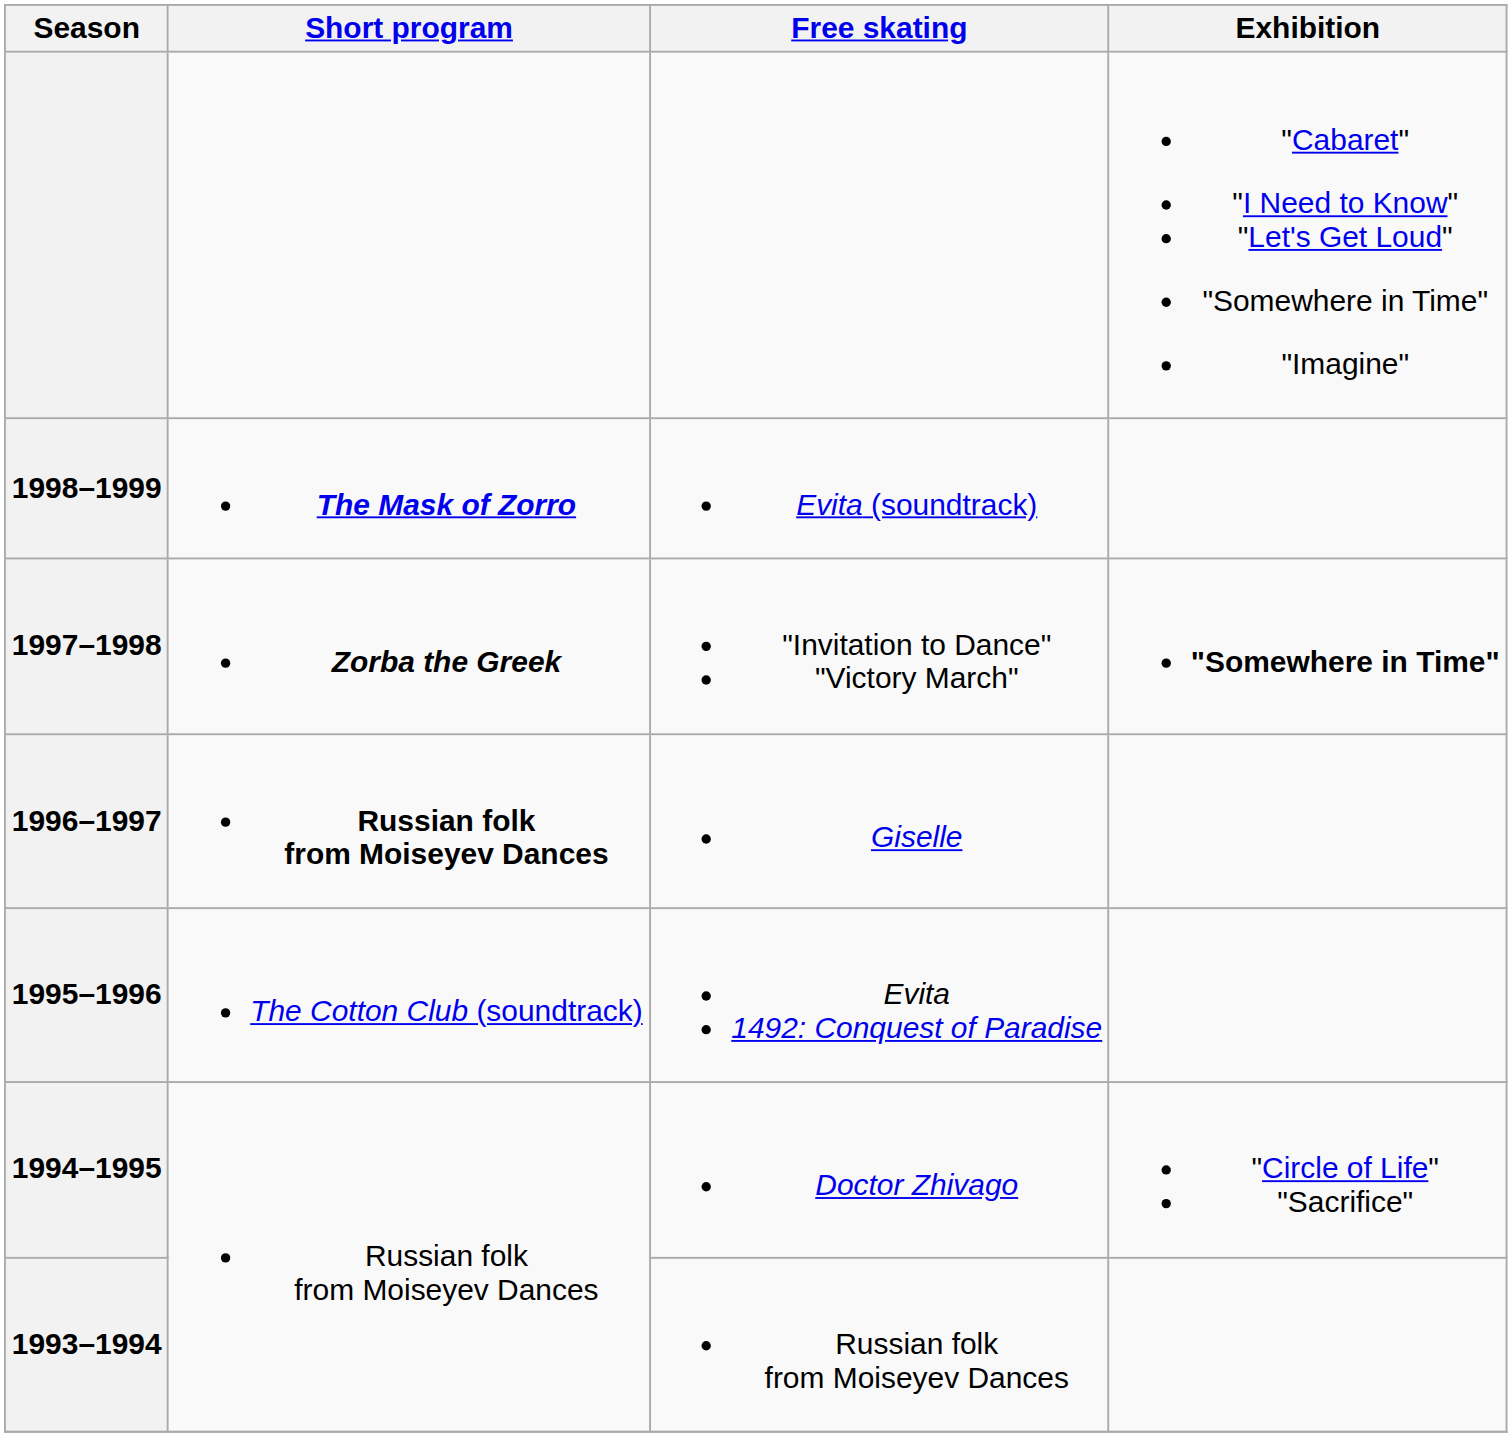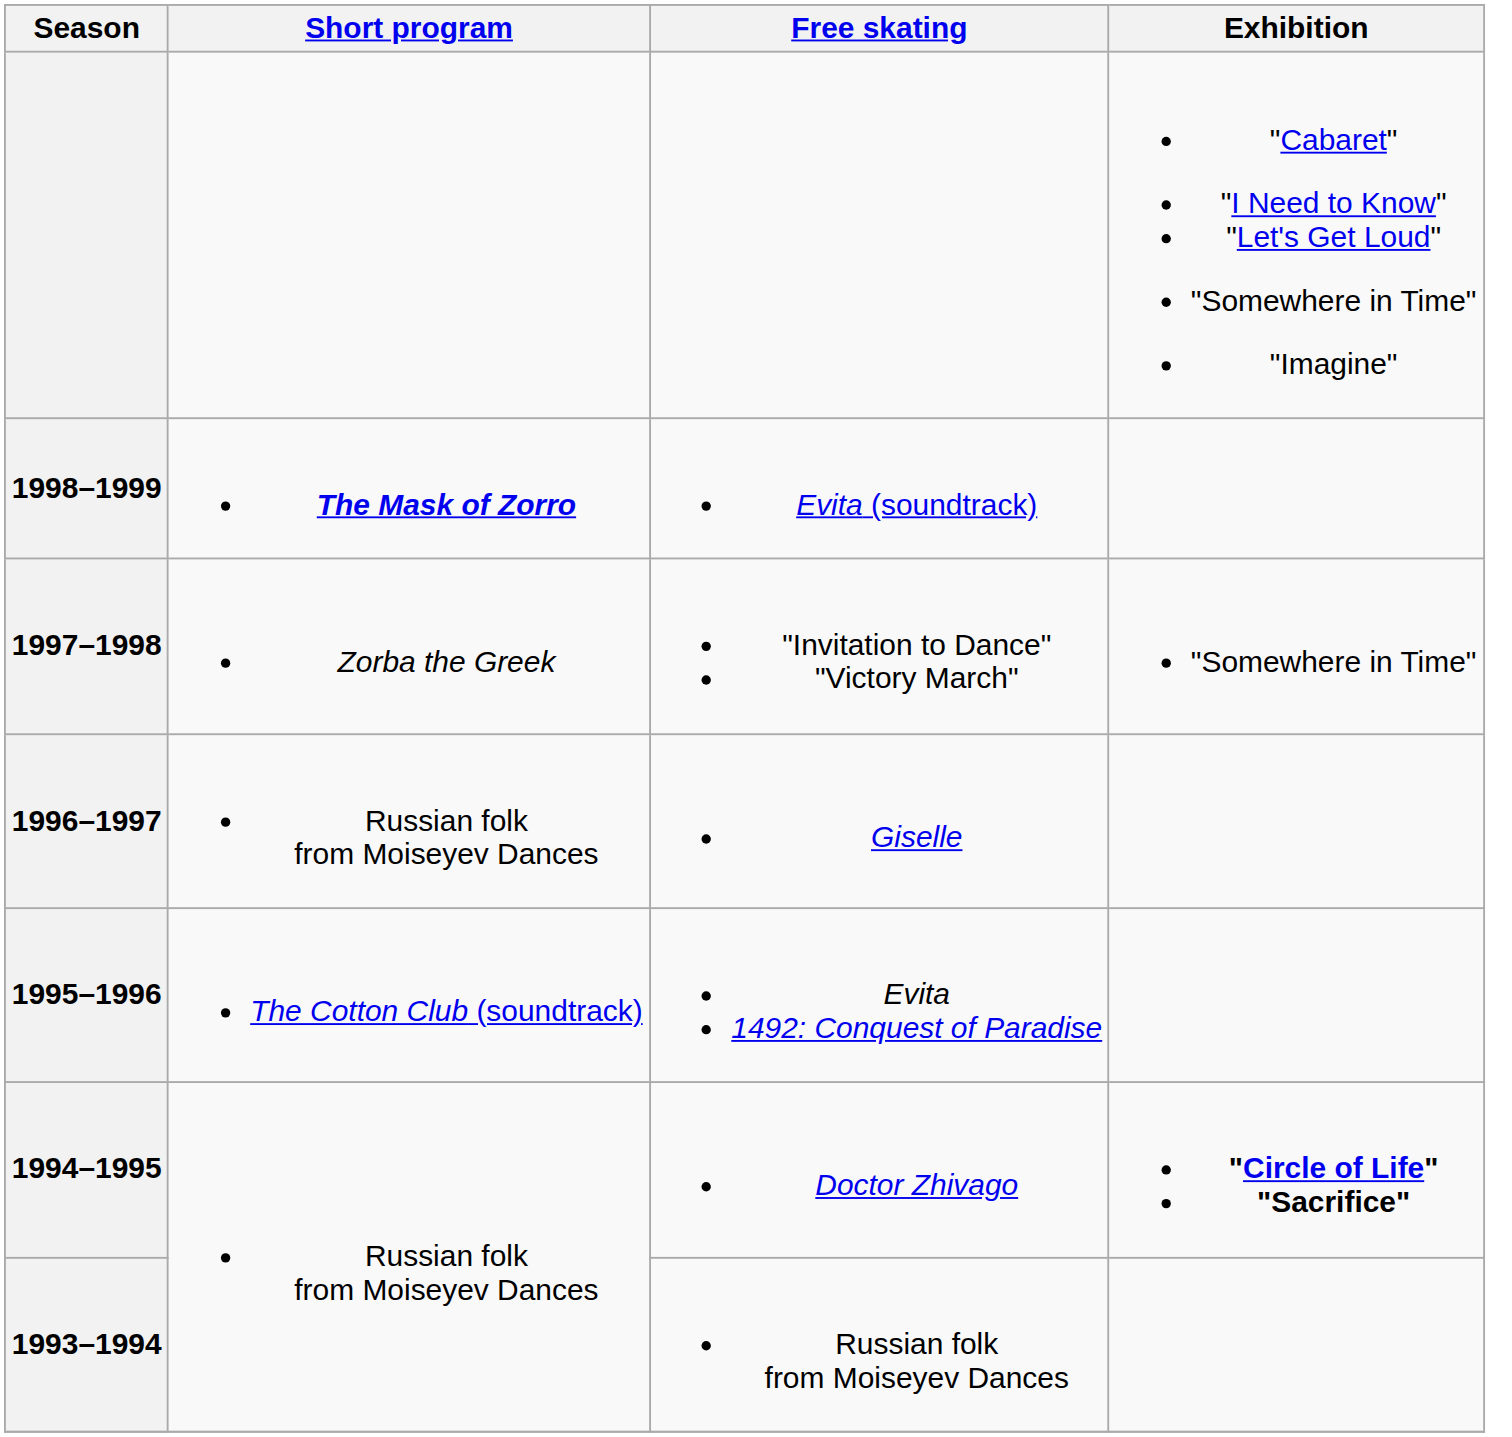(409, 663) bold -> (409, 663) normal
(1308, 663) bold -> (1296, 663) normal
(409, 837) bold -> (409, 837) normal
(1308, 1187) normal -> (1296, 1187) bold
